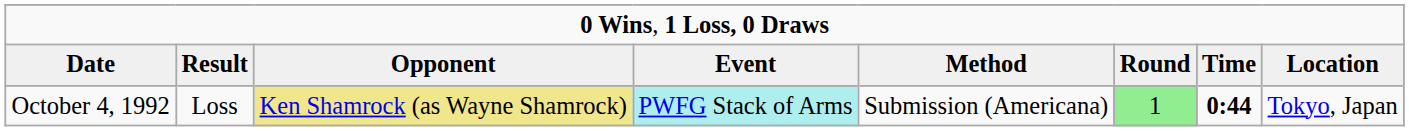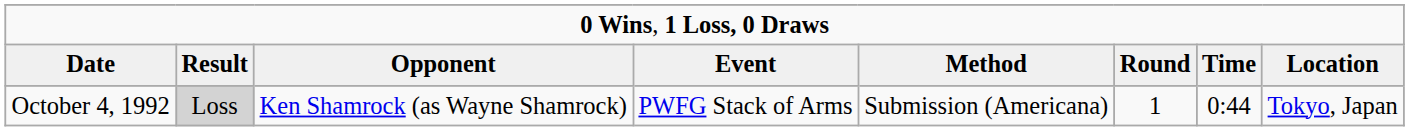(215, 105) no background -> (215, 105) lightgrey background
(443, 105) khaki background -> (443, 105) no background
(746, 105) paleturquoise background -> (746, 105) no background
(1155, 105) lightgreen background -> (1155, 105) no background
(1229, 105) bold -> (1229, 105) normal
